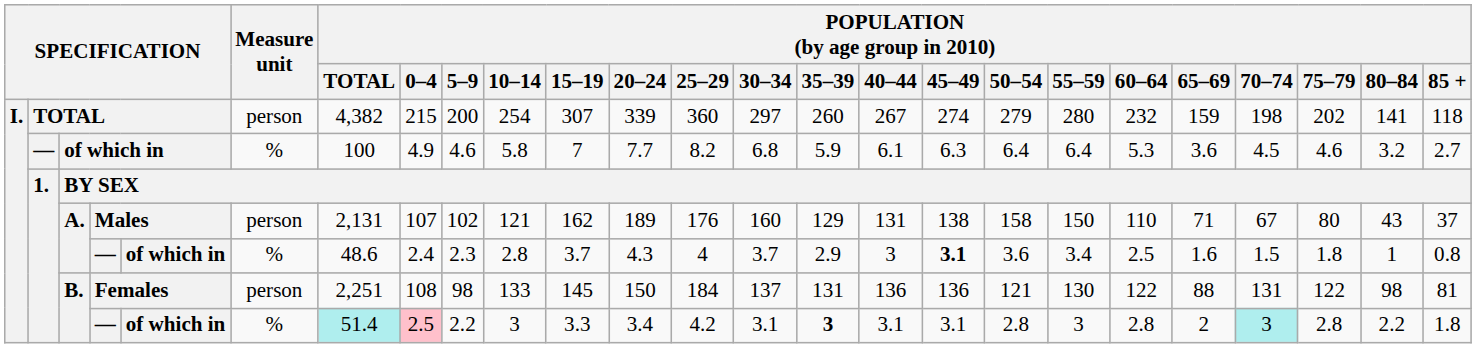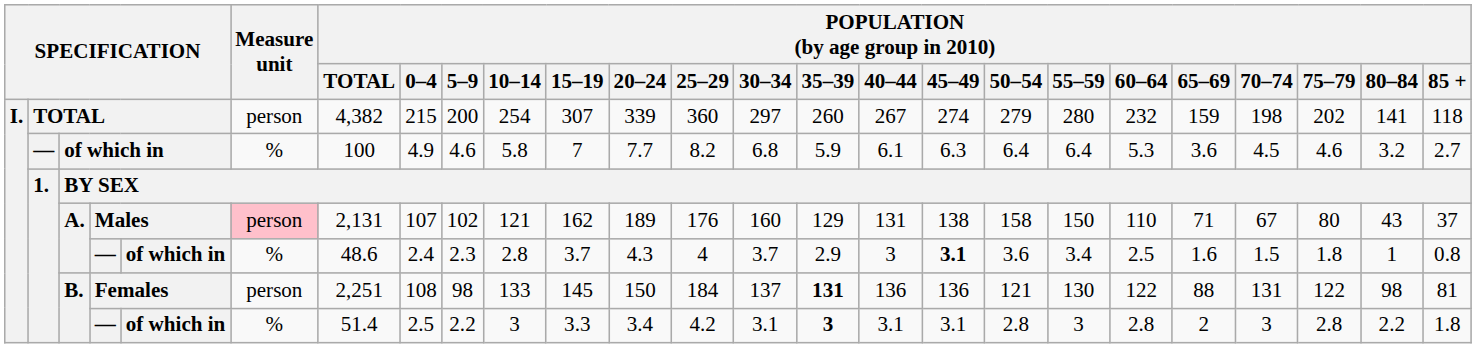(274, 220) no background -> (274, 220) pink background
(828, 289) normal -> (828, 289) bold
(359, 324) paleturquoise background -> (359, 324) no background
(421, 324) pink background -> (421, 324) no background
(1266, 324) paleturquoise background -> (1266, 324) no background
